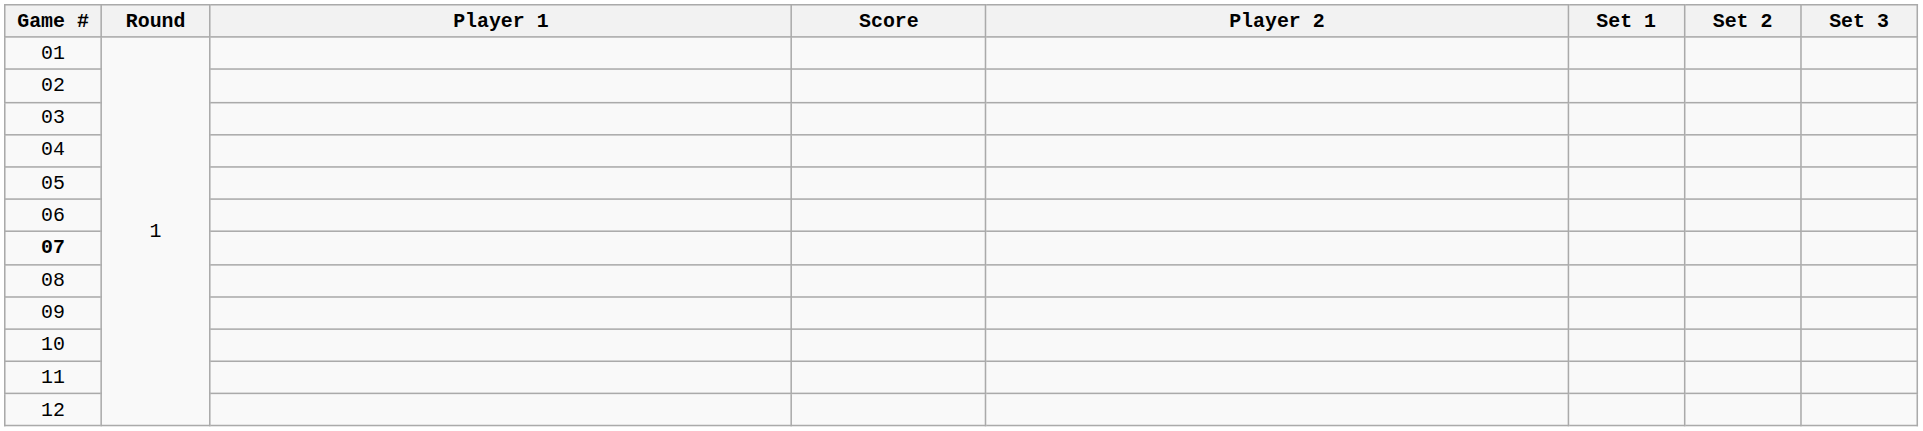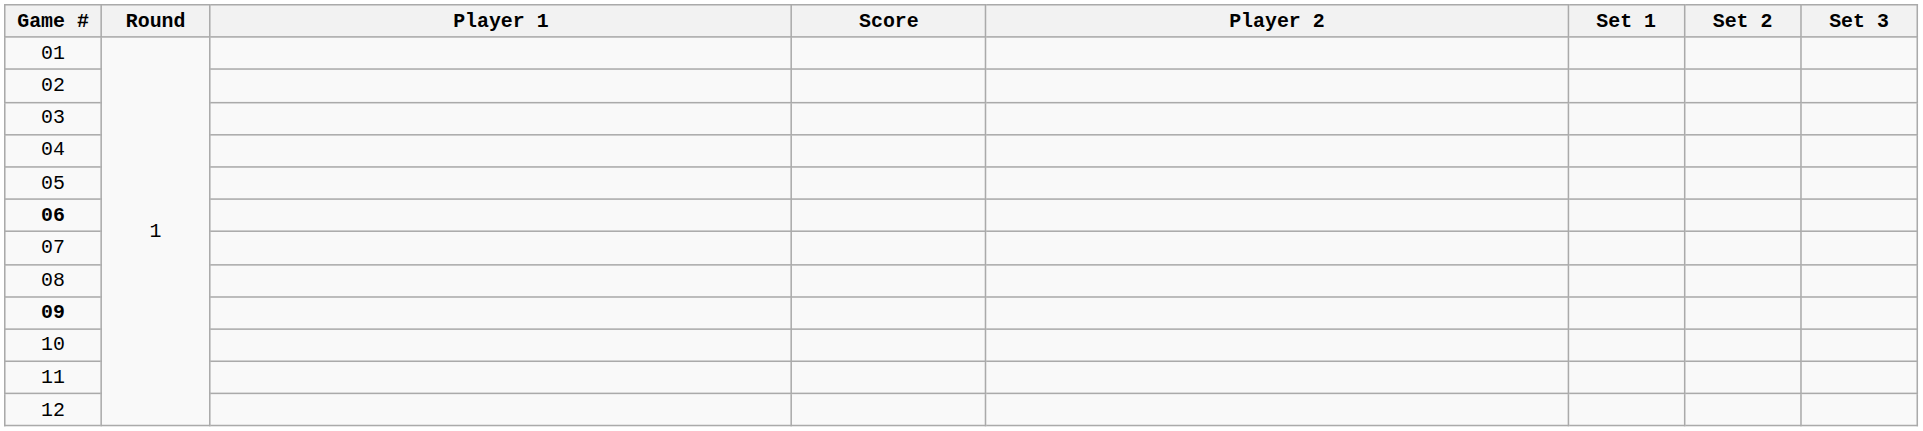(53, 215) normal -> (53, 215) bold
(53, 248) bold -> (53, 248) normal
(53, 313) normal -> (53, 313) bold
